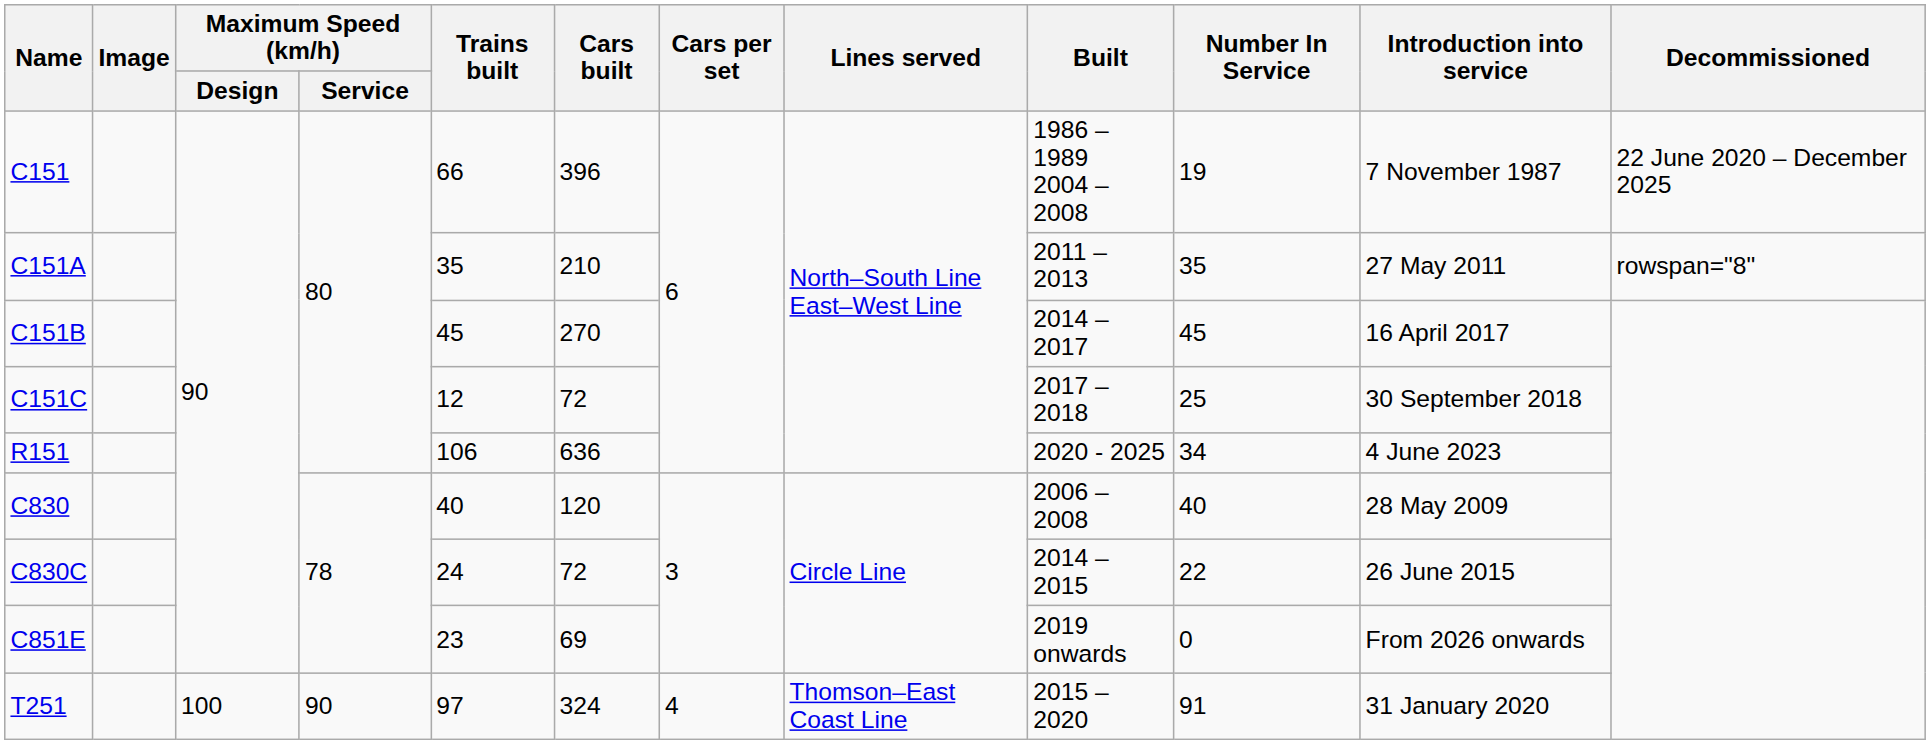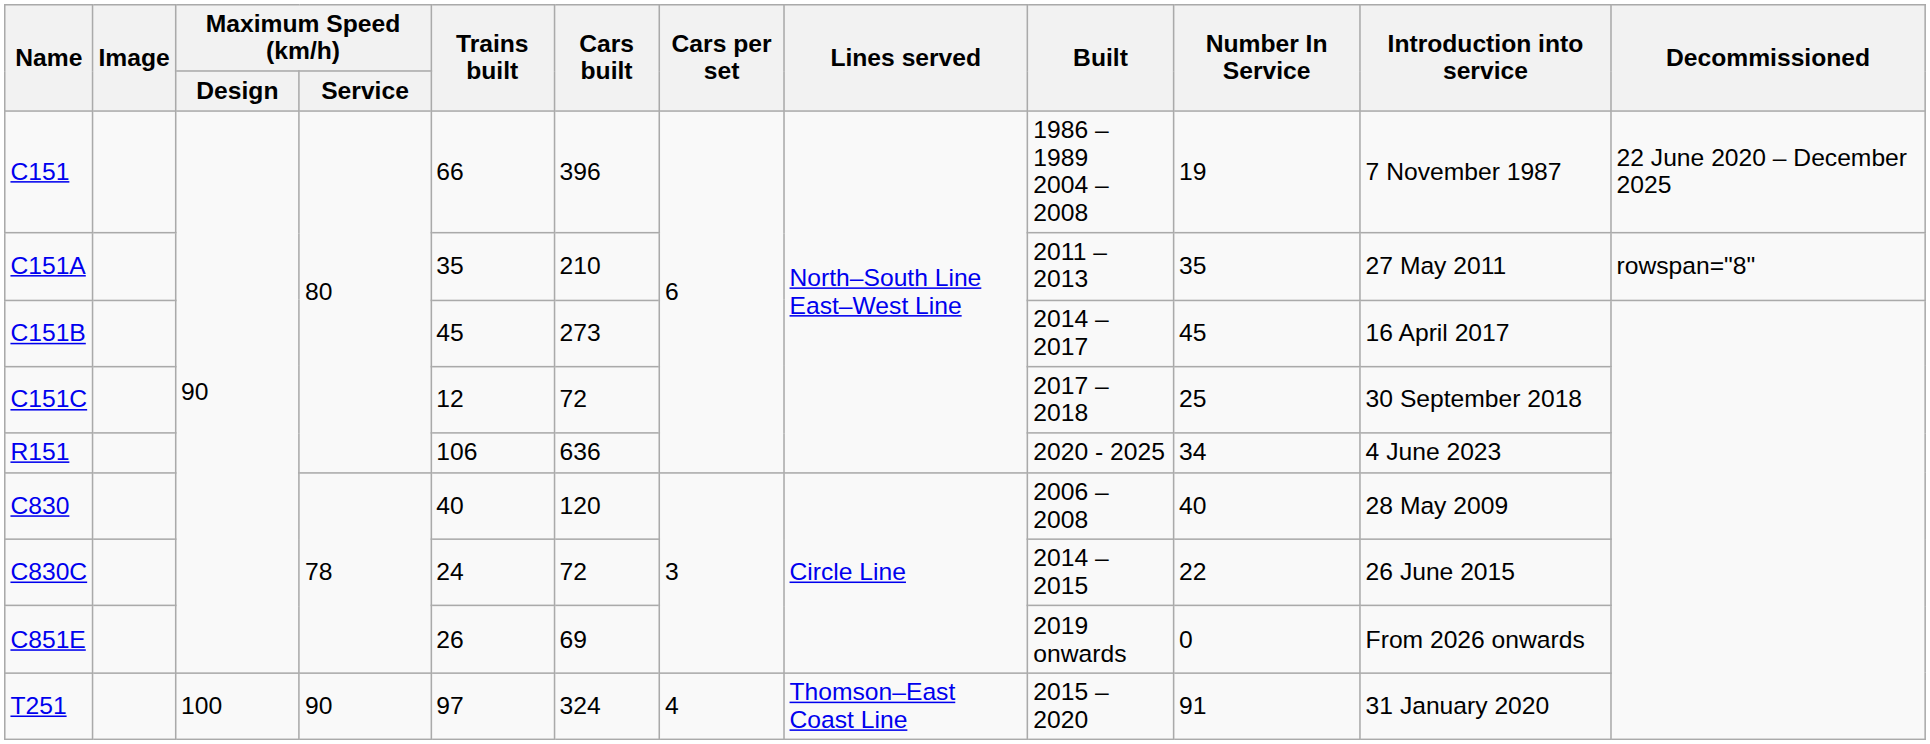(580, 332) 270 -> (580, 332) 273
(450, 639) 23 -> (450, 639) 26
